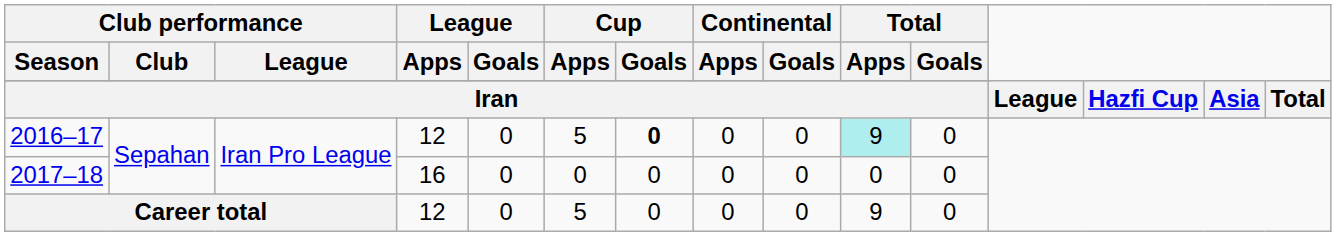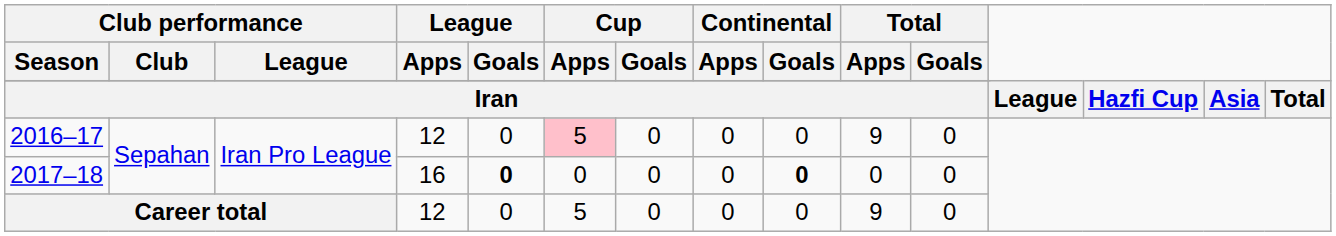(580, 136) no background -> (580, 136) pink background
(654, 136) bold -> (654, 136) normal
(876, 136) paleturquoise background -> (876, 136) no background
(506, 174) normal -> (506, 174) bold
(802, 174) normal -> (802, 174) bold
